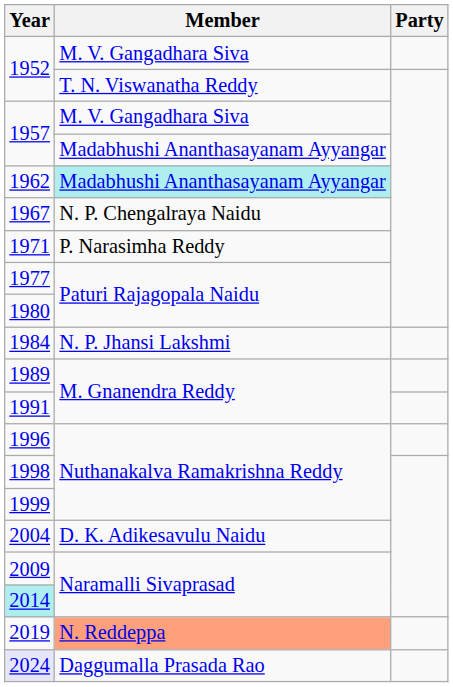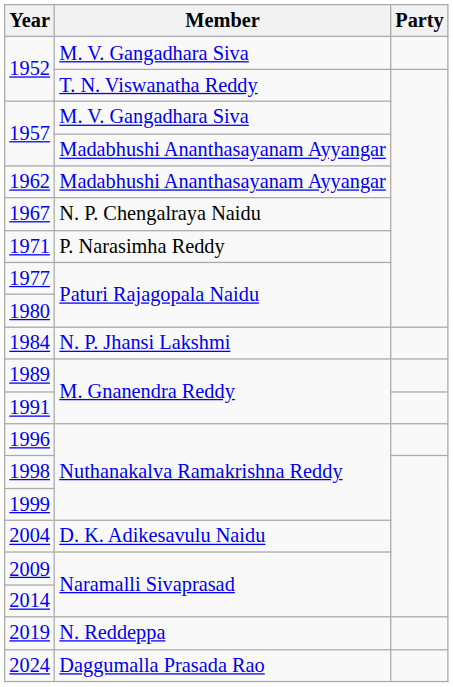(223, 181) paleturquoise background -> (223, 181) no background
(30, 600) paleturquoise background -> (30, 600) no background
(112, 632) lightsalmon background -> (112, 632) no background
(30, 665) lavender background -> (30, 665) no background
